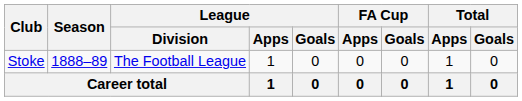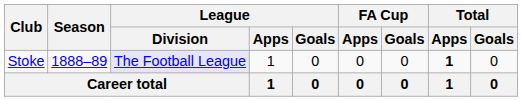(180, 61) no background -> (180, 61) lavender background
(449, 61) normal -> (449, 61) bold
